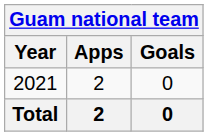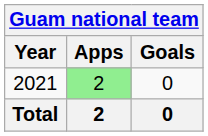(99, 83) no background -> (99, 83) lightgreen background
